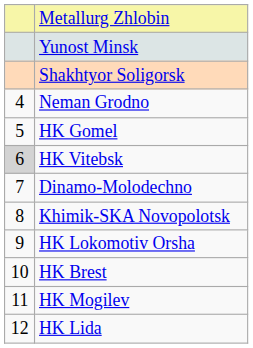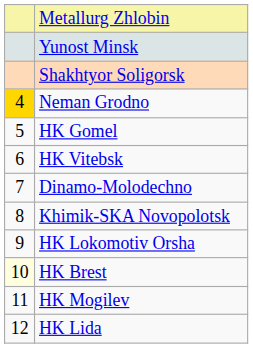(20, 103) no background -> (20, 103) gold background
(20, 159) lightgrey background -> (20, 159) no background
(20, 272) no background -> (20, 272) lightyellow background
